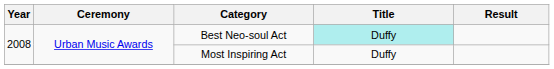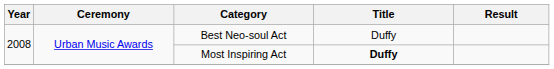(384, 35) paleturquoise background -> (384, 35) no background
(384, 55) normal -> (384, 55) bold
